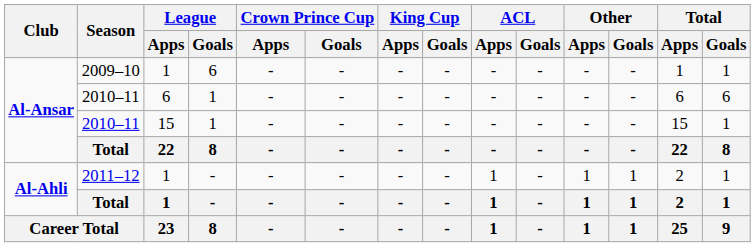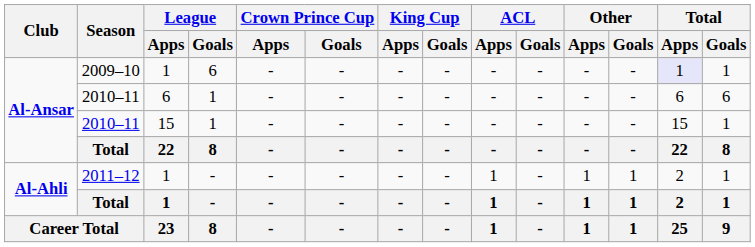(680, 70) no background -> (680, 70) lavender background
